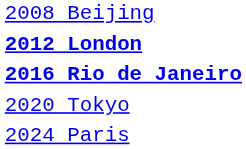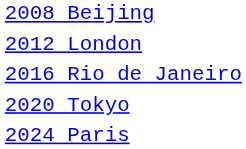(73, 44) bold -> (73, 44) normal
(123, 75) bold -> (123, 75) normal
